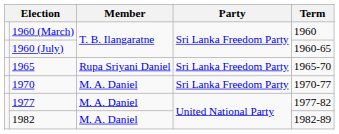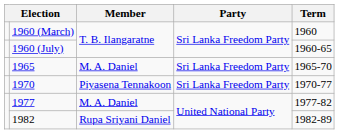(125, 66) Rupa Sriyani Daniel -> (108, 66) M. A. Daniel
(108, 84) M. A. Daniel -> (125, 84) Piyasena Tennakoon
(108, 119) M. A. Daniel -> (125, 119) Rupa Sriyani Daniel
